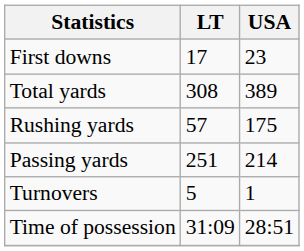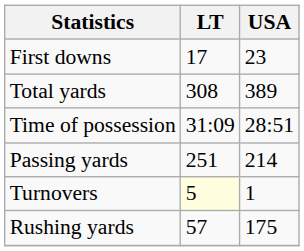rows swapped: (72, 124) <-> (93, 227)
(191, 193) no background -> (191, 193) lightyellow background
